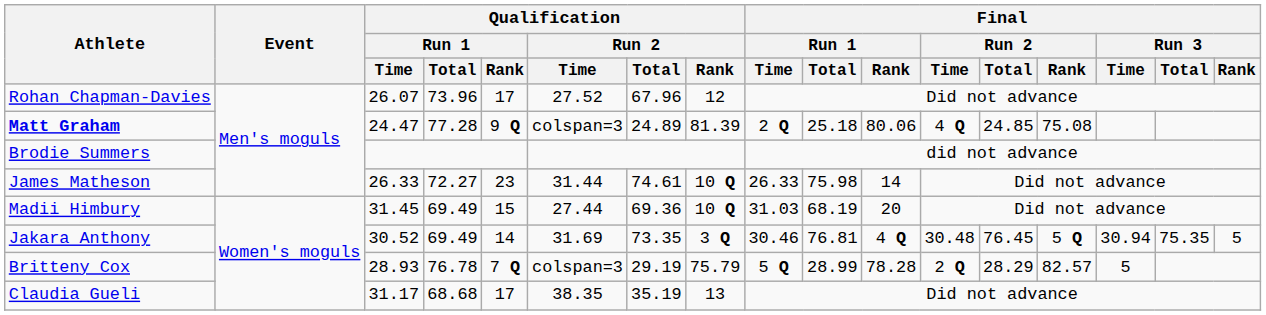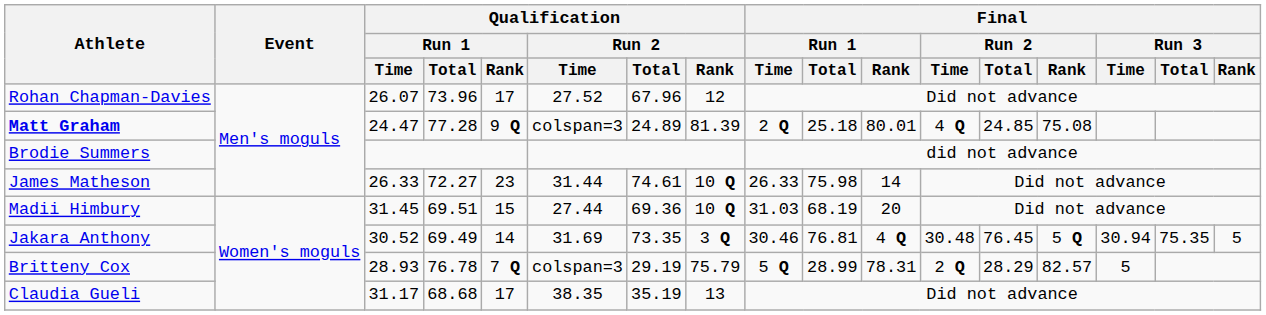(891, 125) 80.06 -> (891, 125) 80.01
(452, 210) 69.49 -> (452, 210) 69.51
(891, 267) 78.28 -> (891, 267) 78.31
